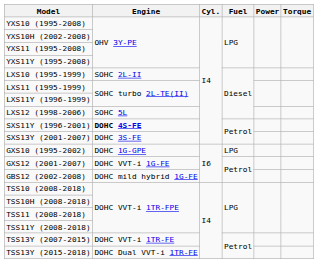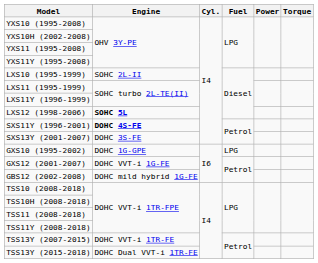(111, 112) normal -> (111, 112) bold
